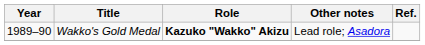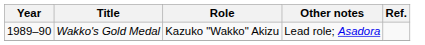(227, 31) bold -> (222, 31) normal
